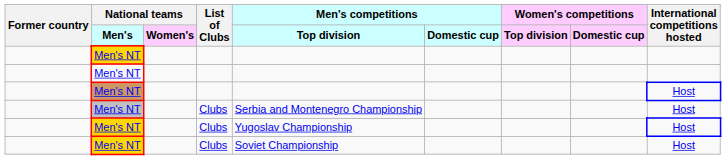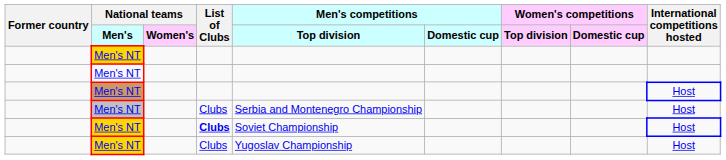(213, 128) normal -> (215, 128) bold
(293, 128) Yugoslav Championship -> (287, 128) Soviet Championship
(287, 146) Soviet Championship -> (293, 146) Yugoslav Championship
